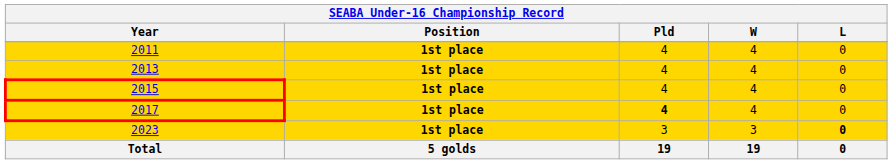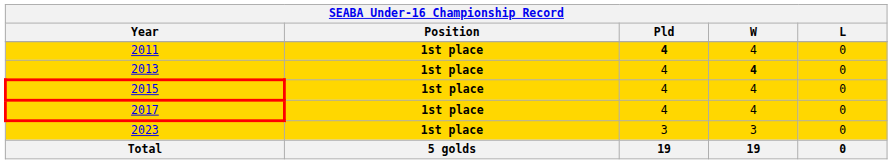(664, 51) normal -> (664, 51) bold
(753, 70) normal -> (753, 70) bold
(664, 111) bold -> (664, 111) normal
(843, 130) bold -> (843, 130) normal
